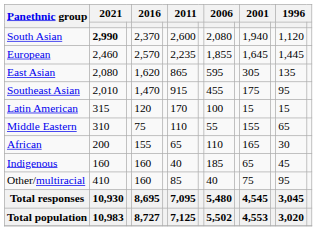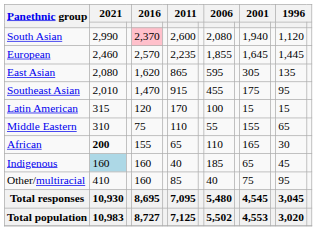(105, 36) bold -> (105, 36) normal
(147, 36) no background -> (147, 36) pink background
(101, 144) normal -> (101, 144) bold
(101, 162) no background -> (101, 162) lightblue background
